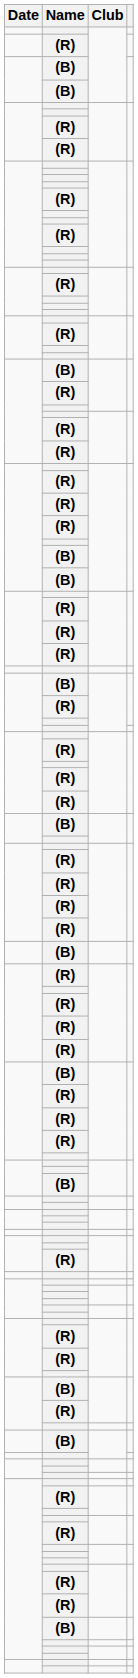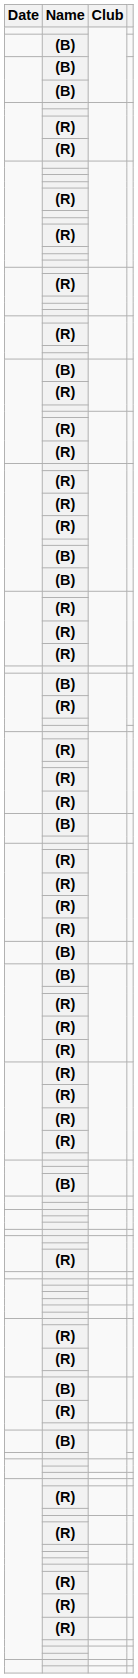(65, 45) (R) -> (65, 45) (B)
(65, 975) (R) -> (65, 975) (B)
(65, 1073) (B) -> (65, 1073) (R)
(65, 1628) (B) -> (65, 1628) (R)
